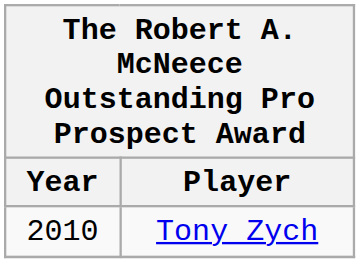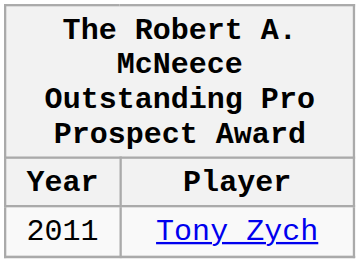(63, 231) 2010 -> (63, 231) 2011
